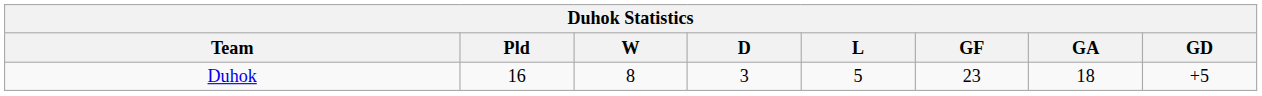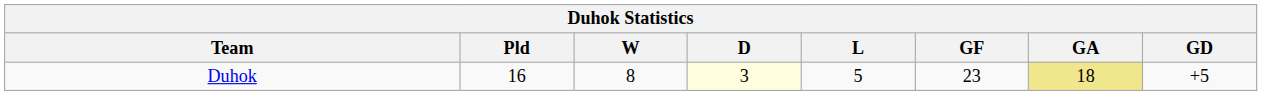(744, 76) no background -> (744, 76) lightyellow background
(1086, 76) no background -> (1086, 76) khaki background
